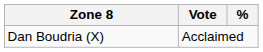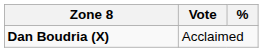(56, 36) normal -> (58, 36) bold
